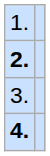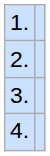(20, 58) bold -> (20, 58) normal
(20, 131) bold -> (20, 131) normal
